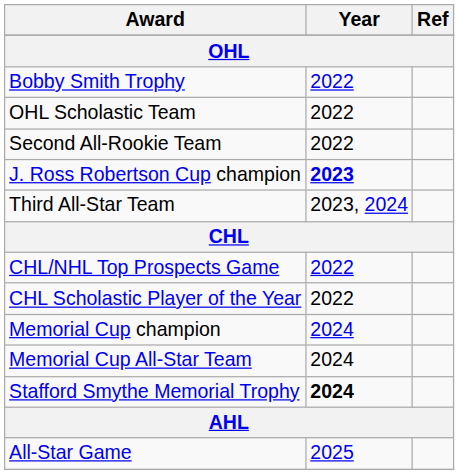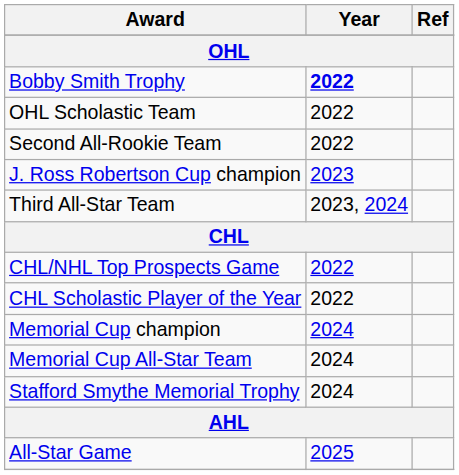(332, 81) normal -> (332, 81) bold
(332, 174) bold -> (332, 174) normal
(332, 391) bold -> (332, 391) normal
